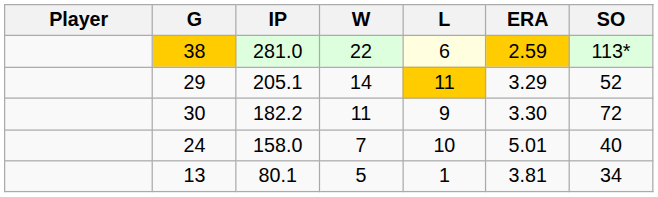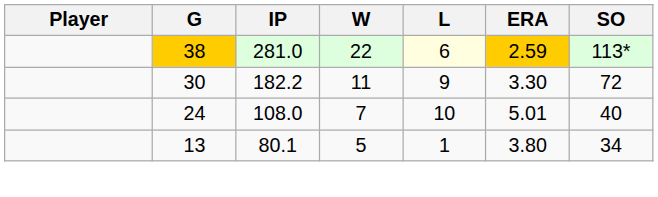- row: (194, 82)
(278, 144) 158.0 -> (278, 113) 108.0
(528, 176) 3.81 -> (528, 144) 3.80
